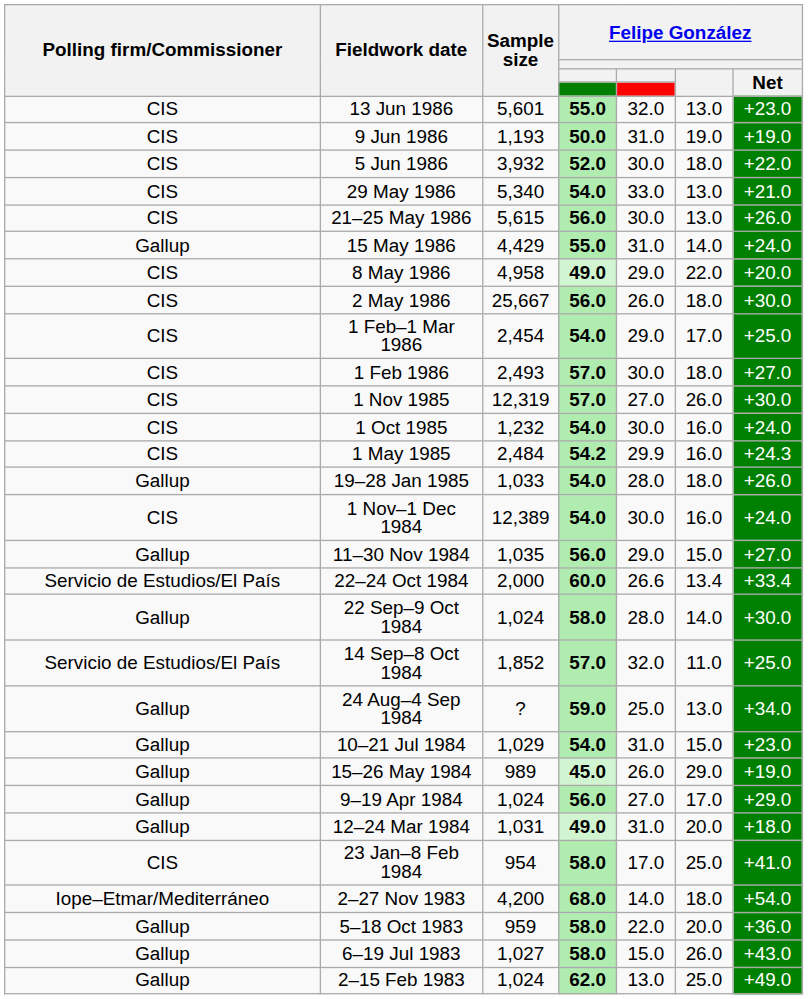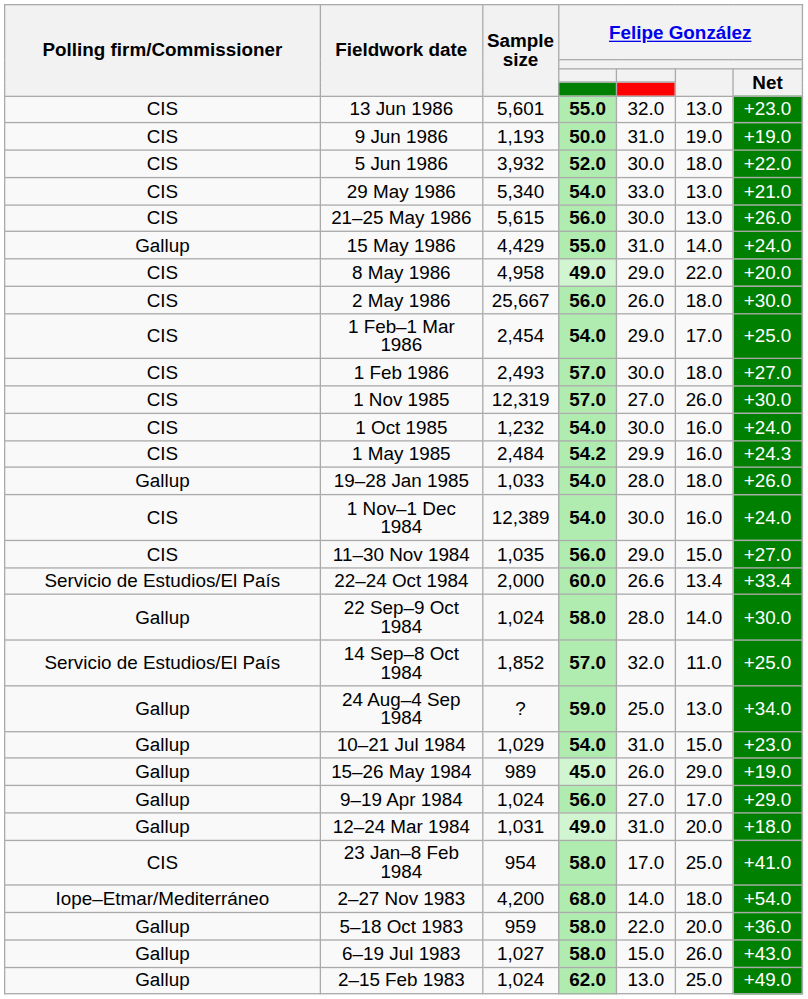(162, 554) Gallup -> (162, 554) CIS
